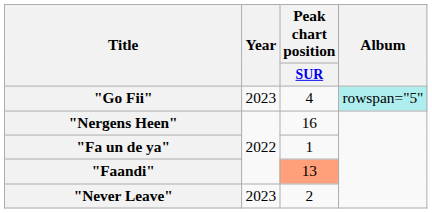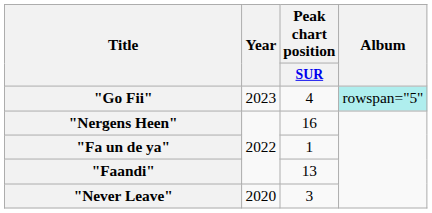(309, 171) lightsalmon background -> (309, 171) no background
(261, 195) 2023 -> (261, 195) 2020
(309, 195) 2 -> (309, 195) 3
